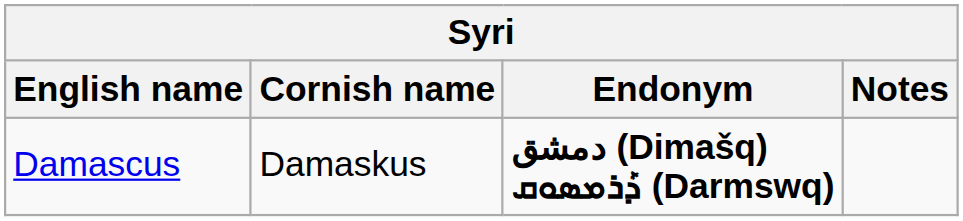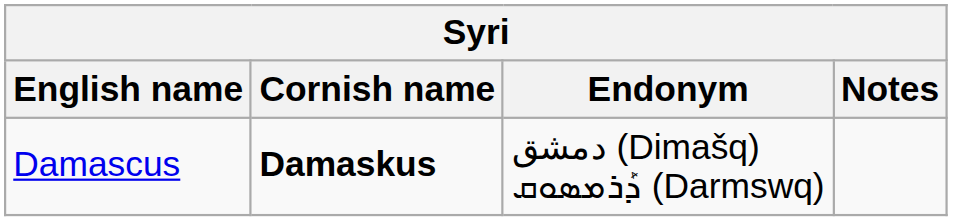(343, 165) normal -> (348, 165) bold
(673, 166) bold -> (668, 166) normal
